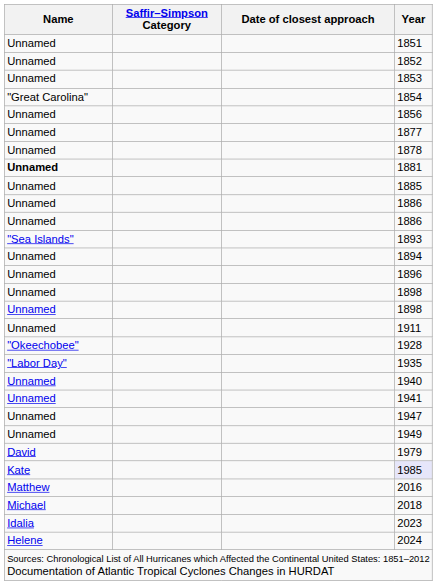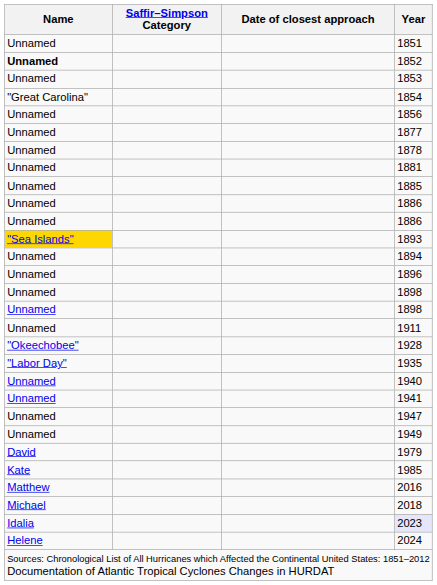(31, 61) normal -> (33, 61) bold
(33, 168) bold -> (31, 168) normal
(40, 239) no background -> (40, 239) gold background
(410, 470) lavender background -> (410, 470) no background
(410, 523) no background -> (410, 523) lavender background
